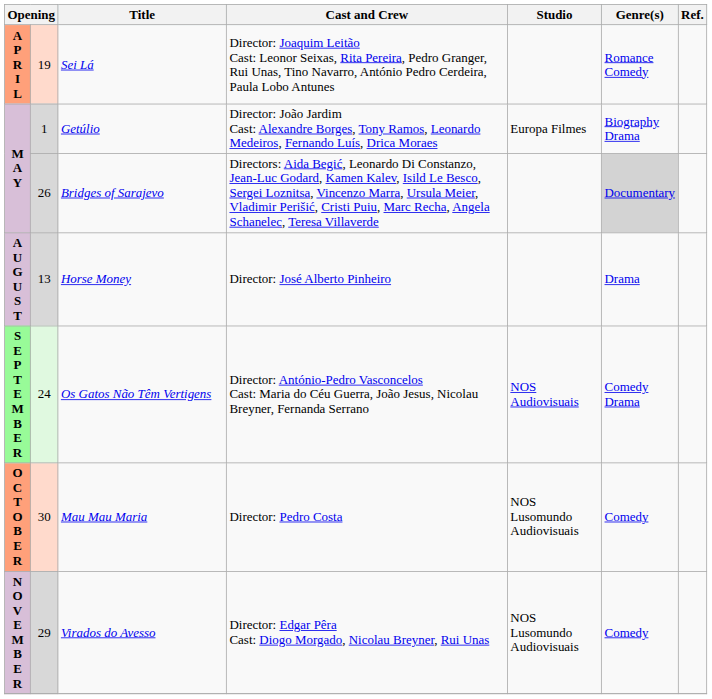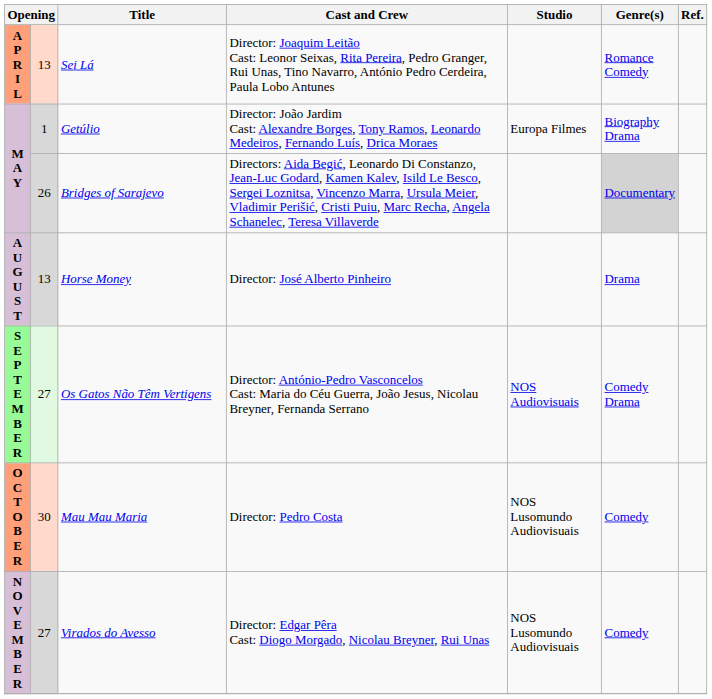(44, 64) 19 -> (44, 64) 13
(44, 394) 24 -> (44, 394) 27
(44, 632) 29 -> (44, 632) 27
